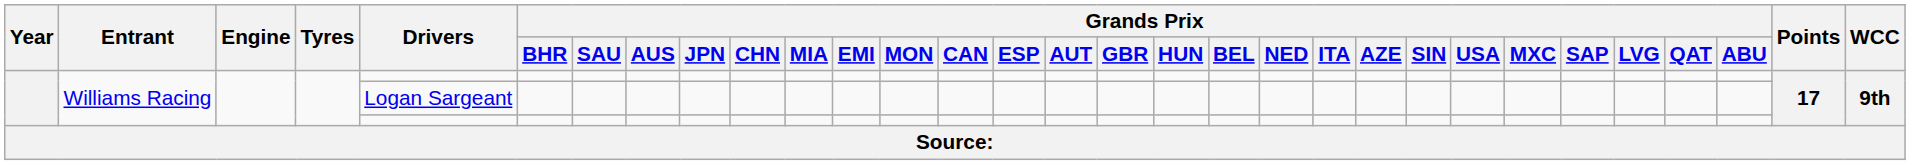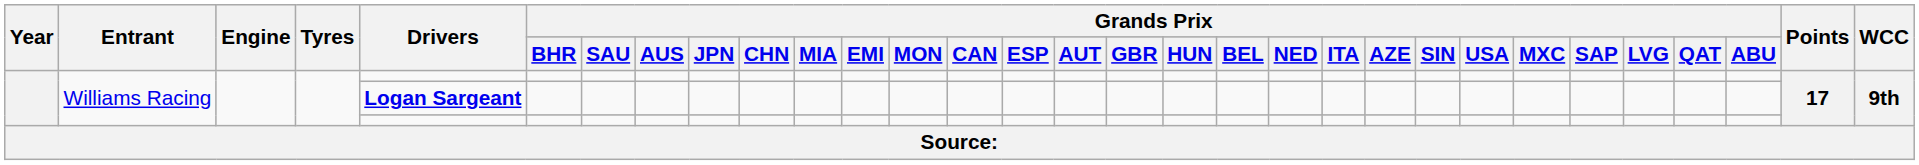(438, 98) normal -> (443, 98) bold
